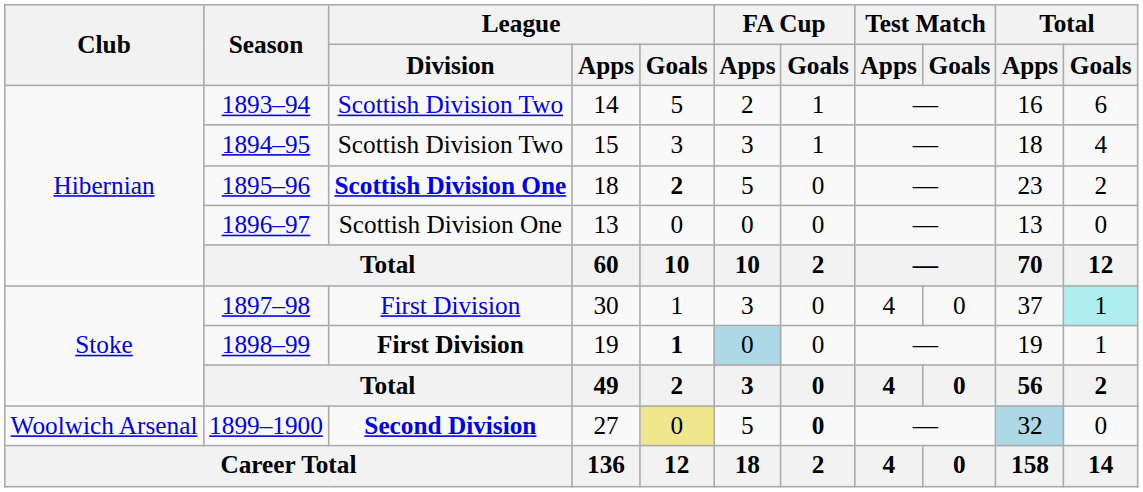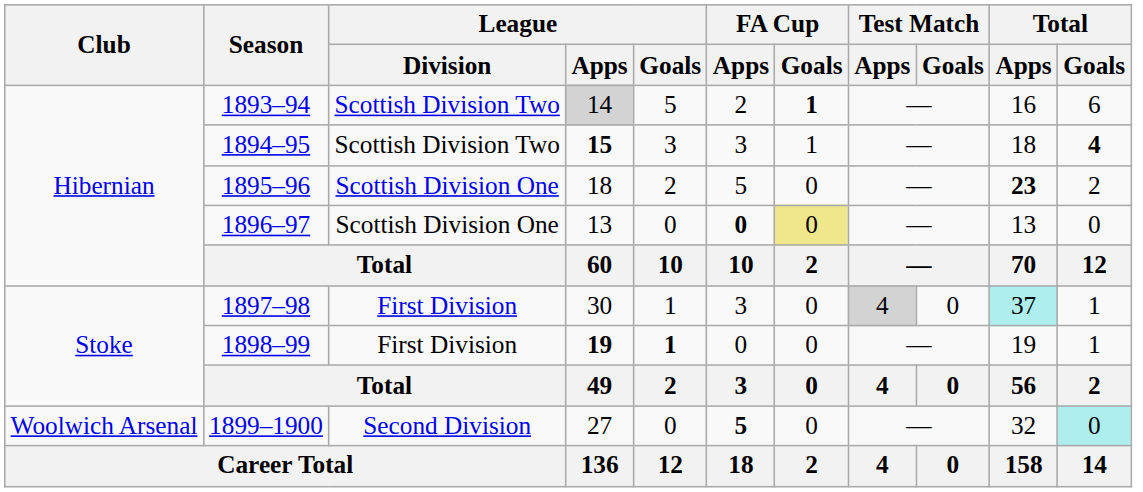(606, 104) no background -> (600, 104) lightgrey background
(818, 104) normal -> (812, 104) bold
(606, 144) normal -> (600, 144) bold
(1101, 144) normal -> (1094, 144) bold
(450, 184) bold -> (447, 184) normal
(677, 184) bold -> (670, 184) normal
(1030, 184) normal -> (1024, 184) bold
(747, 225) normal -> (741, 225) bold
(818, 225) no background -> (812, 225) khaki background
(889, 305) no background -> (882, 305) lightgrey background
(1030, 305) no background -> (1024, 305) paleturquoise background
(1101, 305) paleturquoise background -> (1094, 305) no background
(450, 345) bold -> (447, 345) normal
(606, 345) normal -> (600, 345) bold
(747, 345) lightblue background -> (741, 345) no background
(450, 425) bold -> (447, 425) normal
(677, 425) khaki background -> (670, 425) no background
(747, 425) normal -> (741, 425) bold
(818, 425) bold -> (812, 425) normal
(1030, 425) lightblue background -> (1024, 425) no background
(1101, 425) no background -> (1094, 425) paleturquoise background
